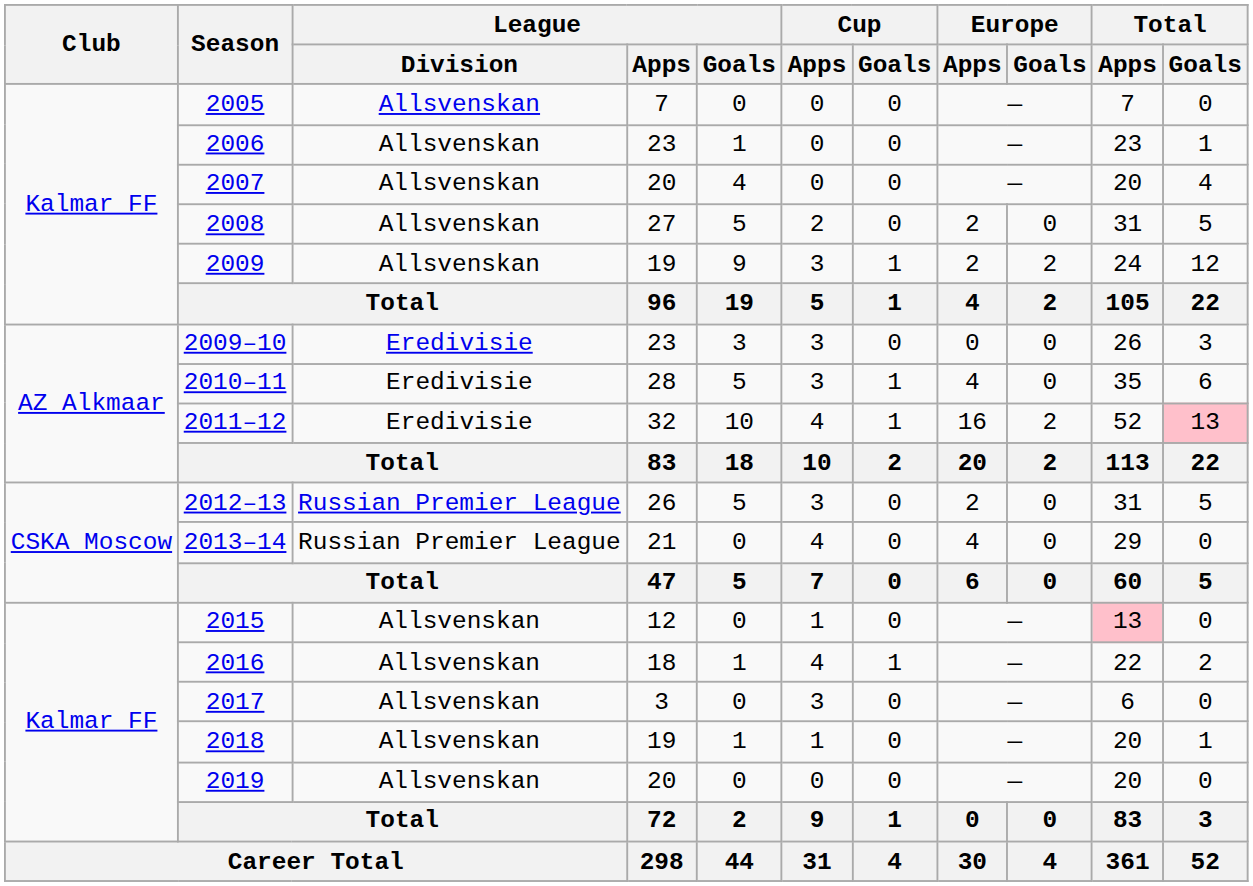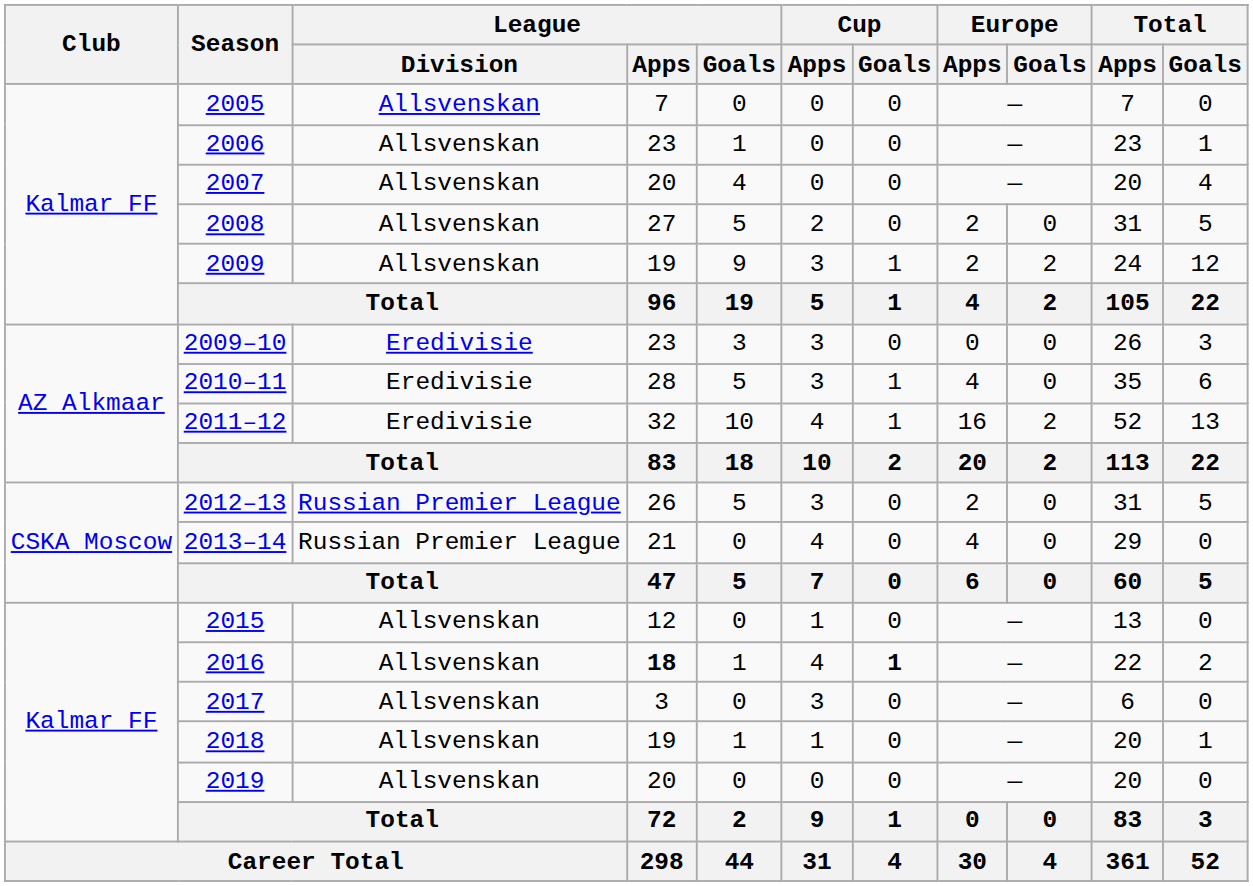(1205, 423) pink background -> (1205, 423) no background
(1128, 622) pink background -> (1128, 622) no background
(662, 662) normal -> (662, 662) bold
(895, 662) normal -> (895, 662) bold
